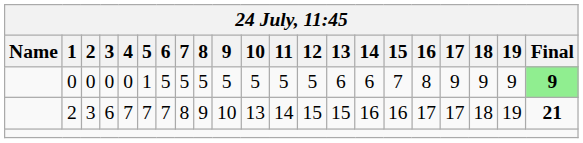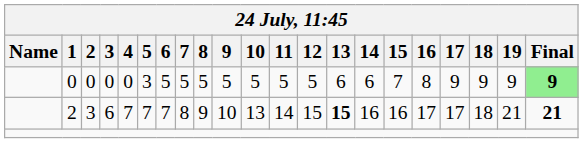(147, 81) 1 -> (147, 81) 3
(341, 112) normal -> (341, 112) bold
(512, 112) 19 -> (512, 112) 21
